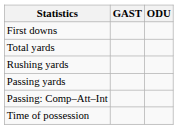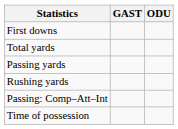rows swapped: (38, 64) <-> (36, 81)
